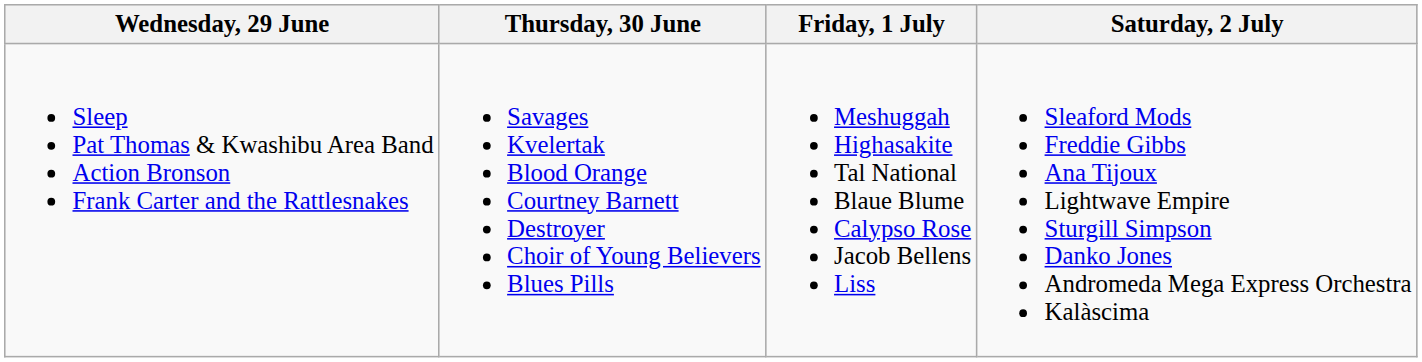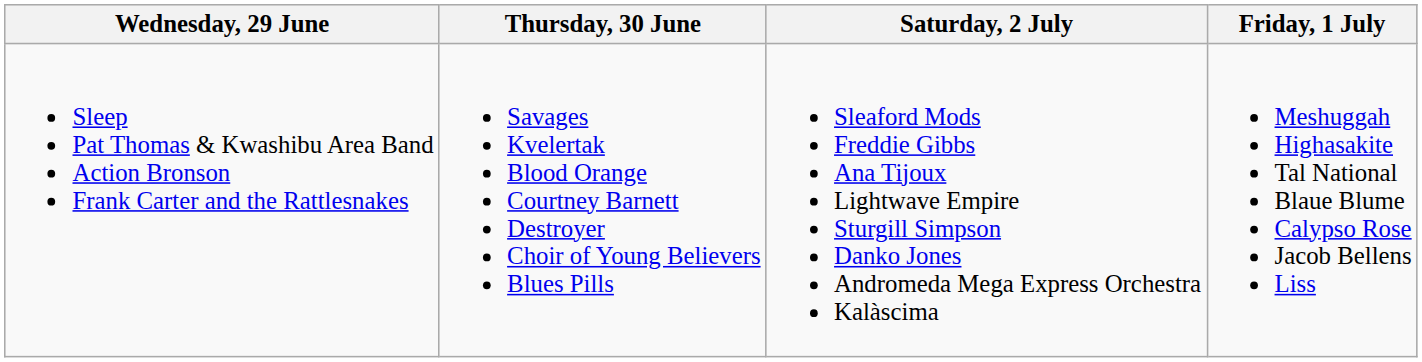columns swapped: (872, 24) <-> (1197, 24)
